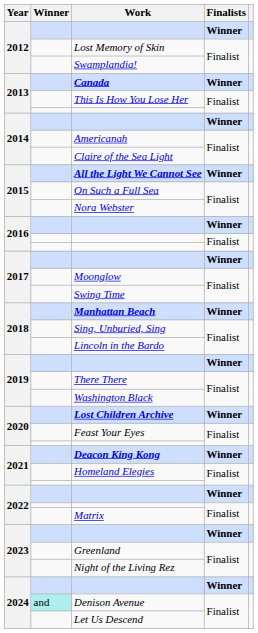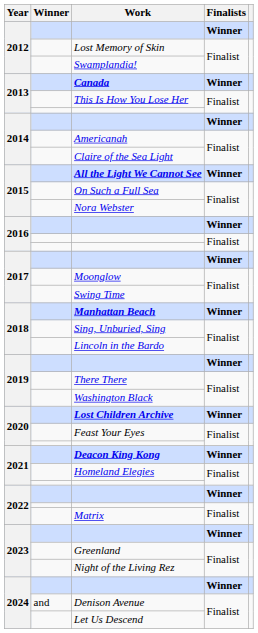(41, 602) paleturquoise background -> (41, 602) no background
